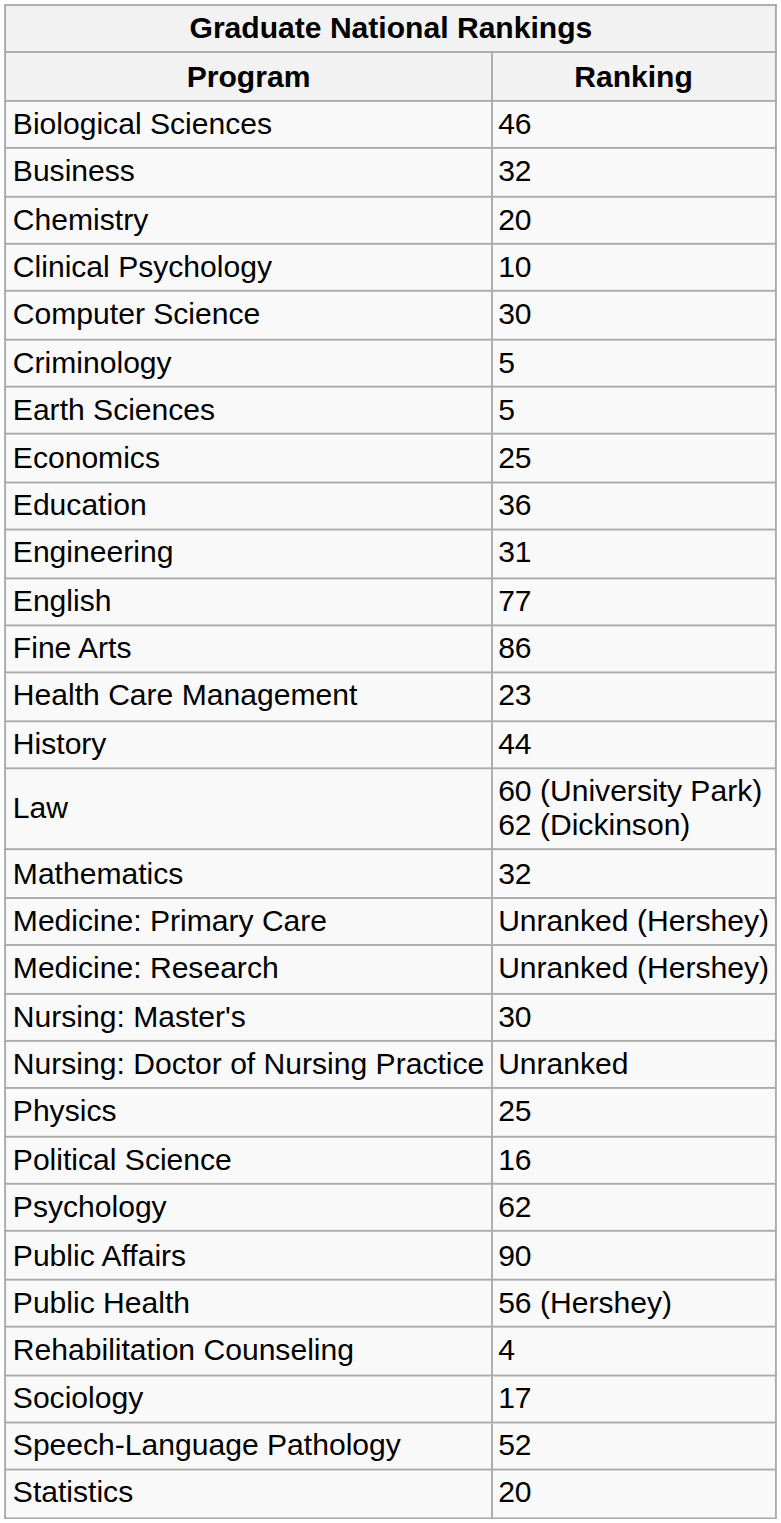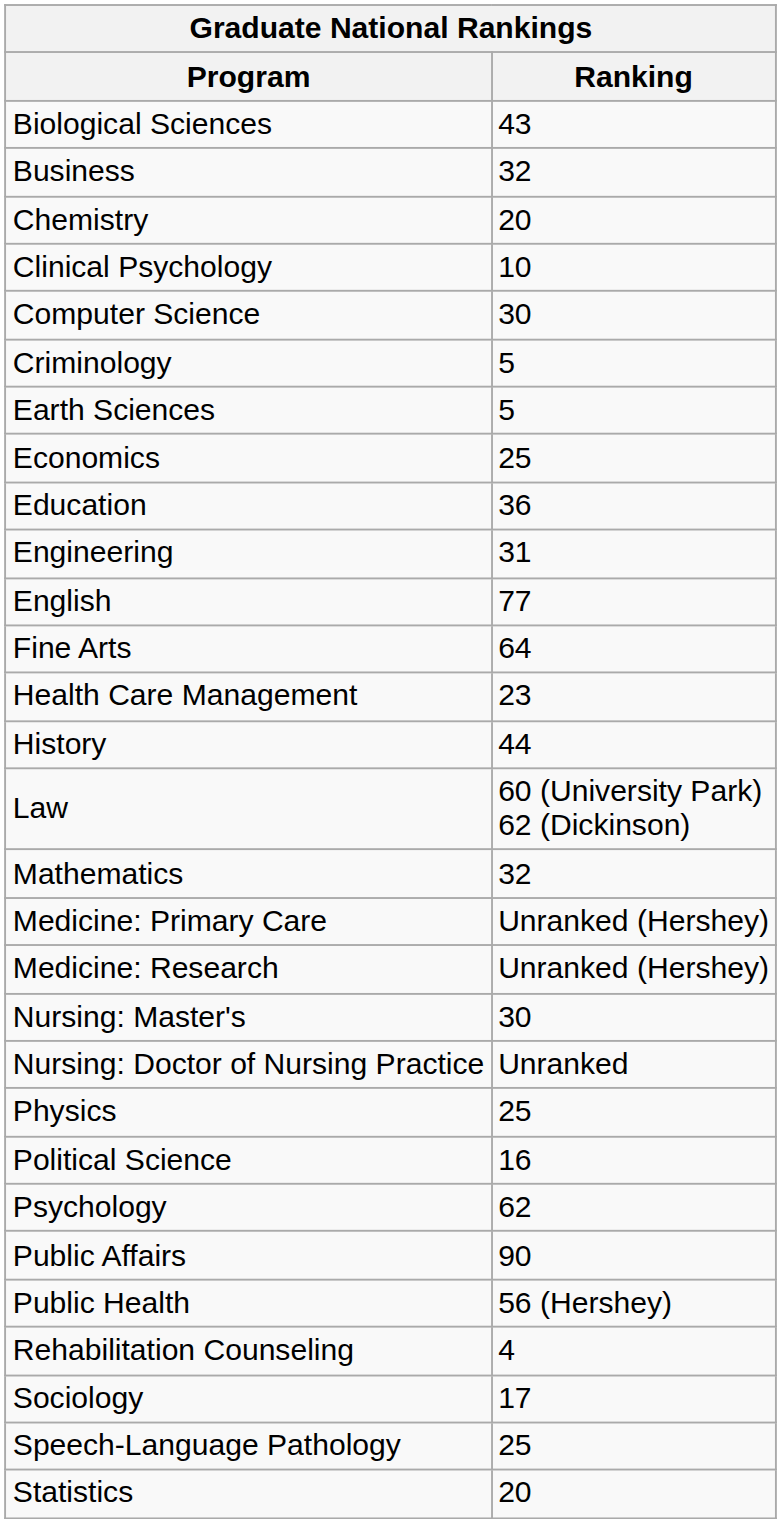(515, 123) 46 -> (515, 123) 43
(515, 648) 86 -> (515, 648) 64
(515, 1445) 52 -> (515, 1445) 25
